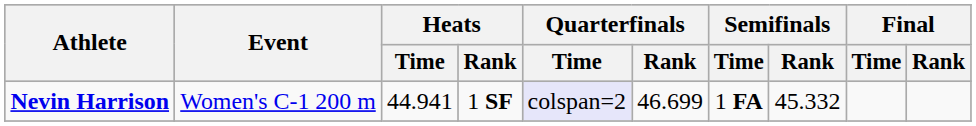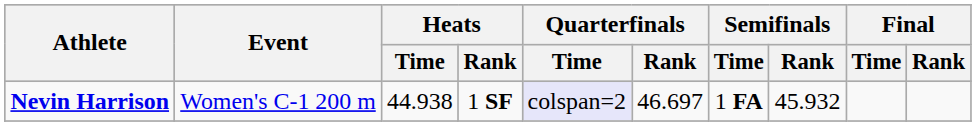(420, 101) 44.941 -> (420, 101) 44.938
(670, 101) 46.699 -> (670, 101) 46.697
(808, 101) 45.332 -> (808, 101) 45.932
